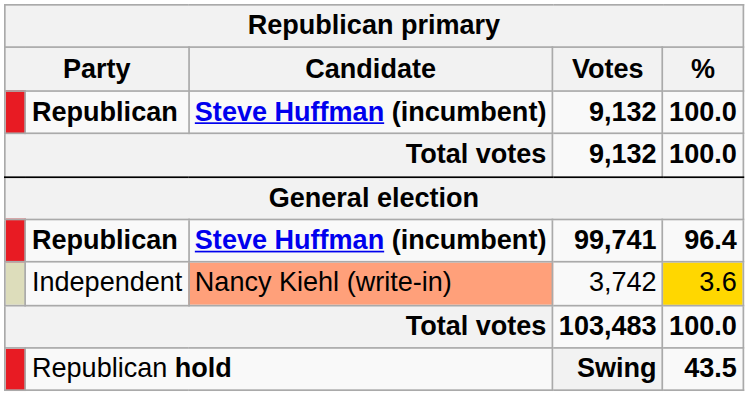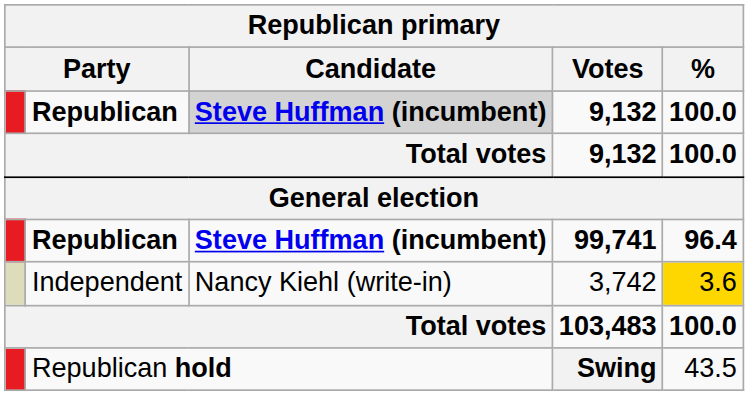(371, 111) no background -> (371, 111) lightgrey background
(323, 283) lightsalmon background -> (323, 283) no background
(710, 369) bold -> (710, 369) normal
